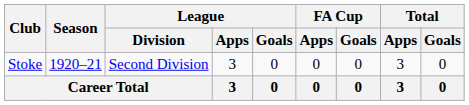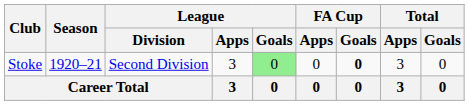(274, 64) no background -> (274, 64) lightgreen background
(358, 64) normal -> (358, 64) bold
